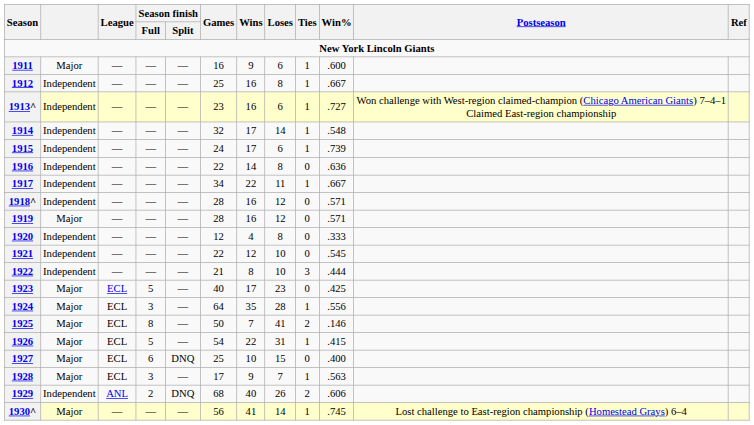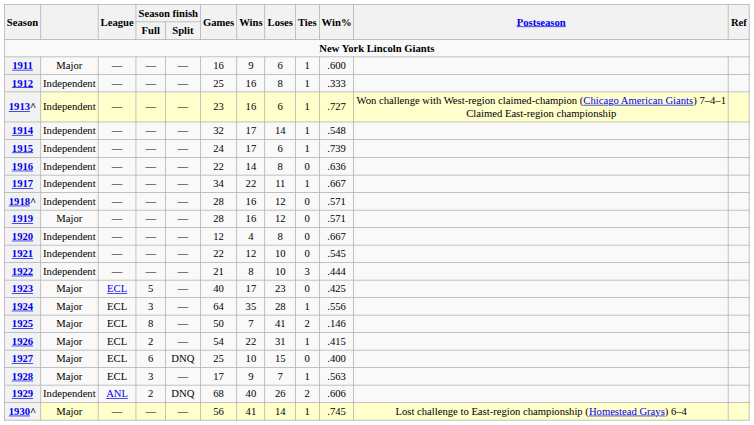(337, 83) .667 -> (337, 83) .333
(337, 236) .333 -> (337, 236) .667
(151, 341) 5 -> (151, 341) 2
